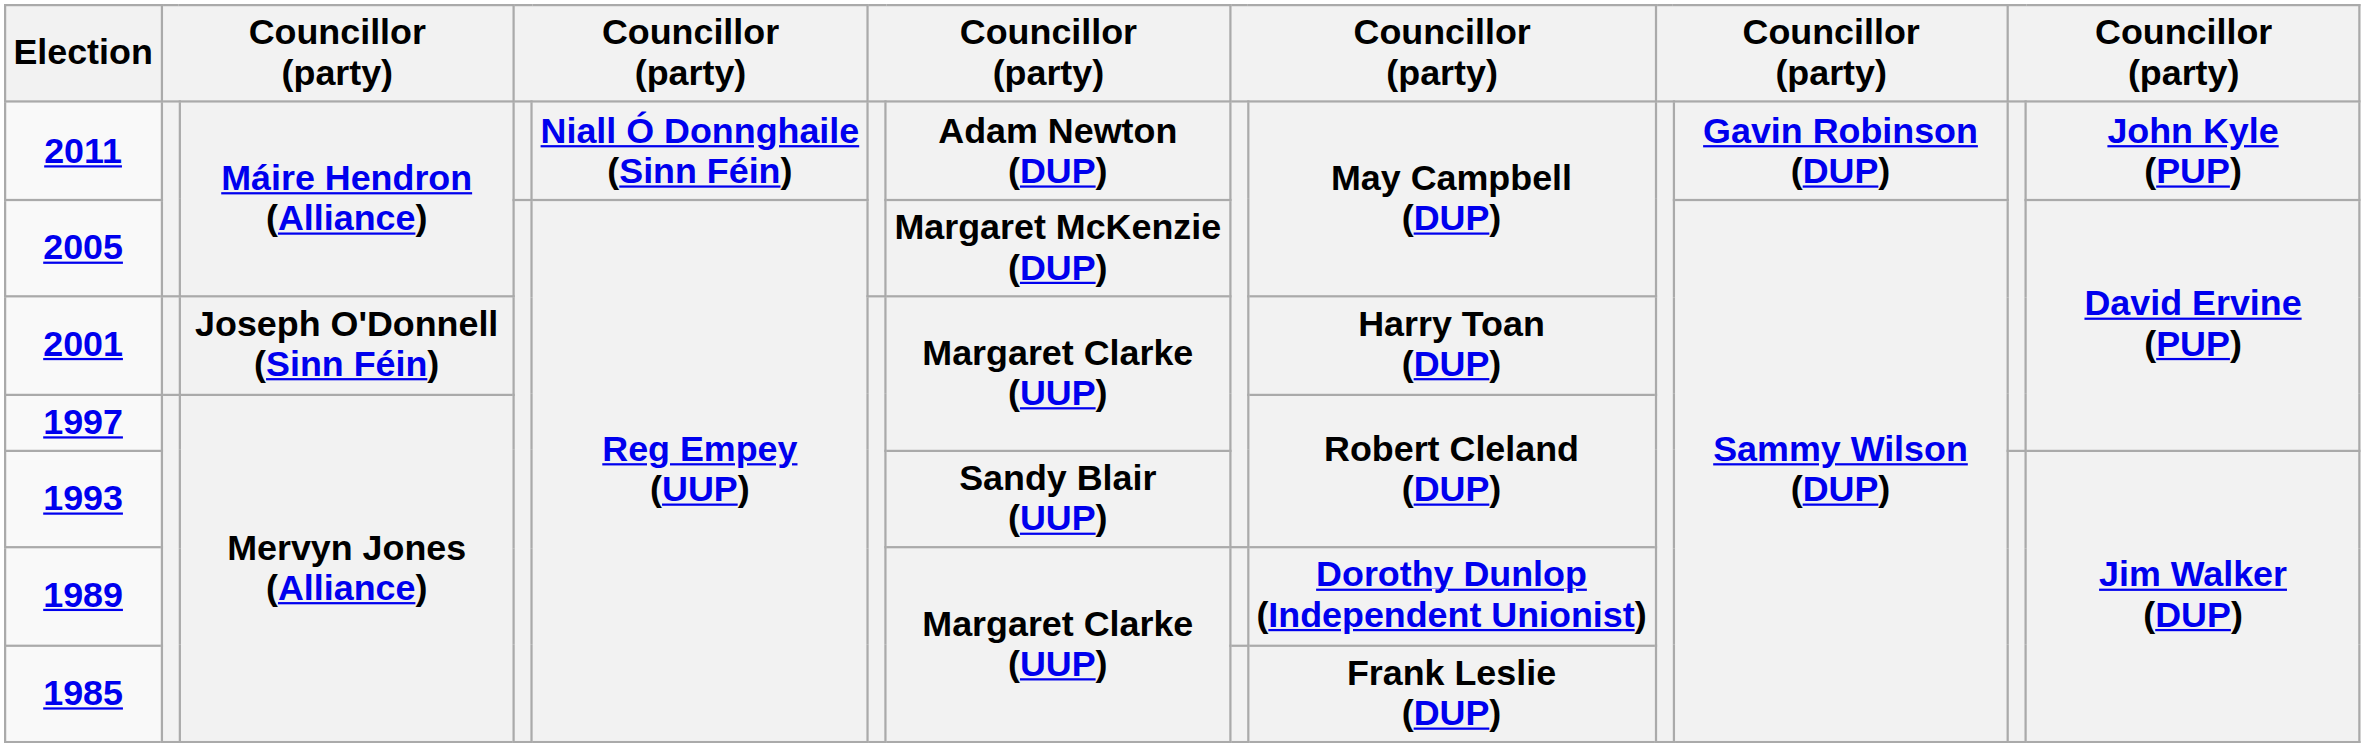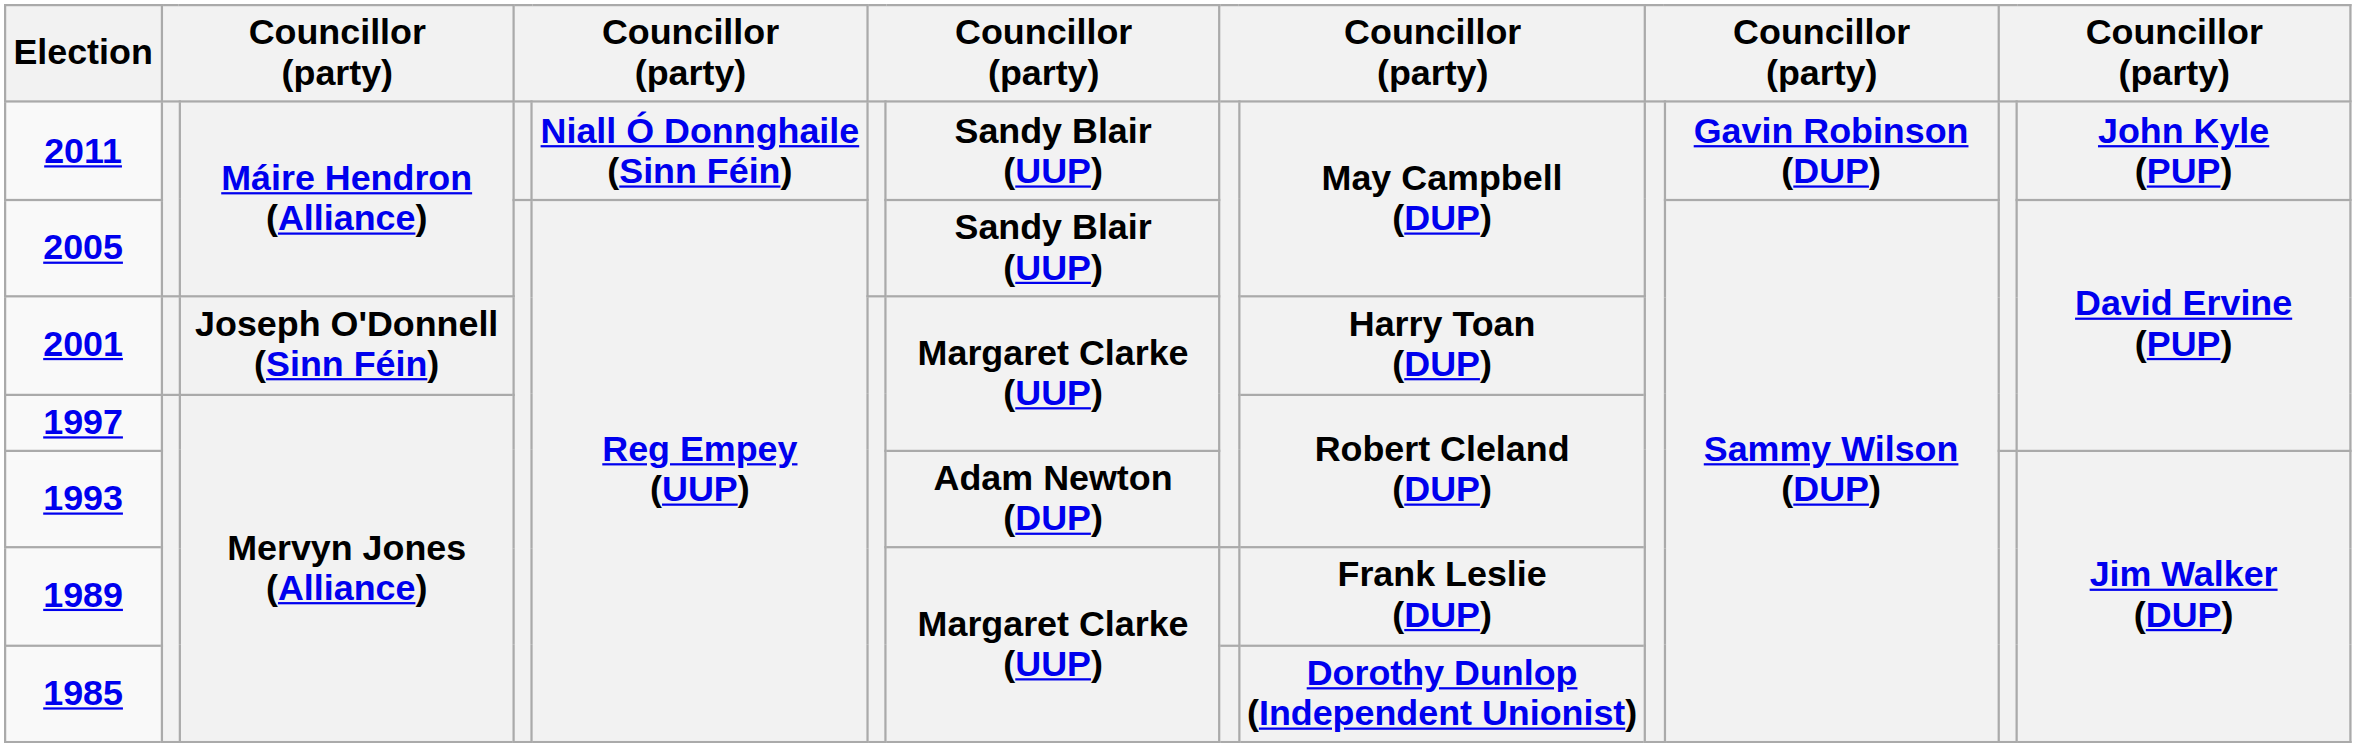(1058, 150) Adam Newton (DUP) -> (1053, 150) Sandy Blair (UUP)
(1058, 247) Margaret McKenzie (DUP) -> (1053, 247) Sandy Blair (UUP)
(1058, 498) Sandy Blair (UUP) -> (1053, 498) Adam Newton (DUP)
(1452, 595) Dorothy Dunlop (Independent Unionist) -> (1442, 595) Frank Leslie (DUP)
(1451, 692) Frank Leslie (DUP) -> (1442, 692) Dorothy Dunlop (Independent Unionist)
